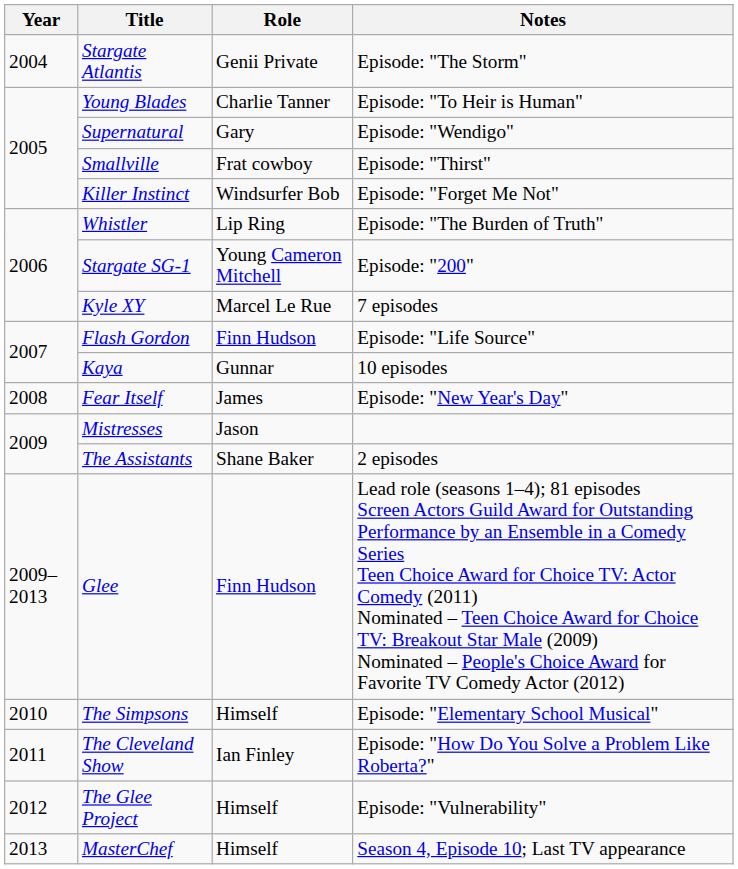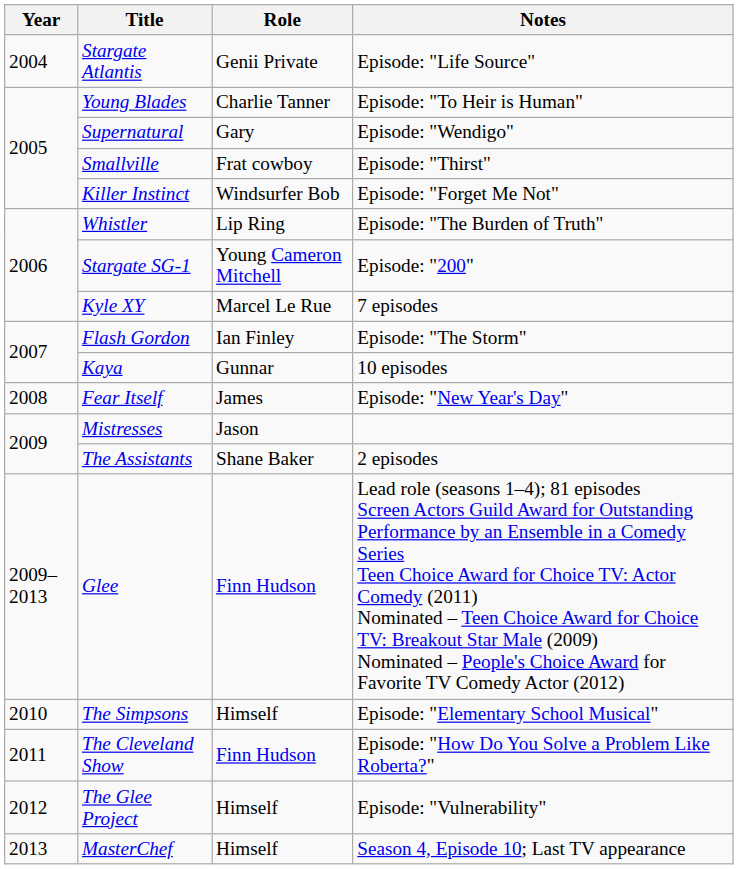(442, 60) Episode: "The Storm" -> (446, 60) Episode: "Life Source"
(266, 336) Finn Hudson -> (255, 336) Ian Finley
(446, 336) Episode: "Life Source" -> (442, 336) Episode: "The Storm"
(255, 755) Ian Finley -> (266, 755) Finn Hudson
